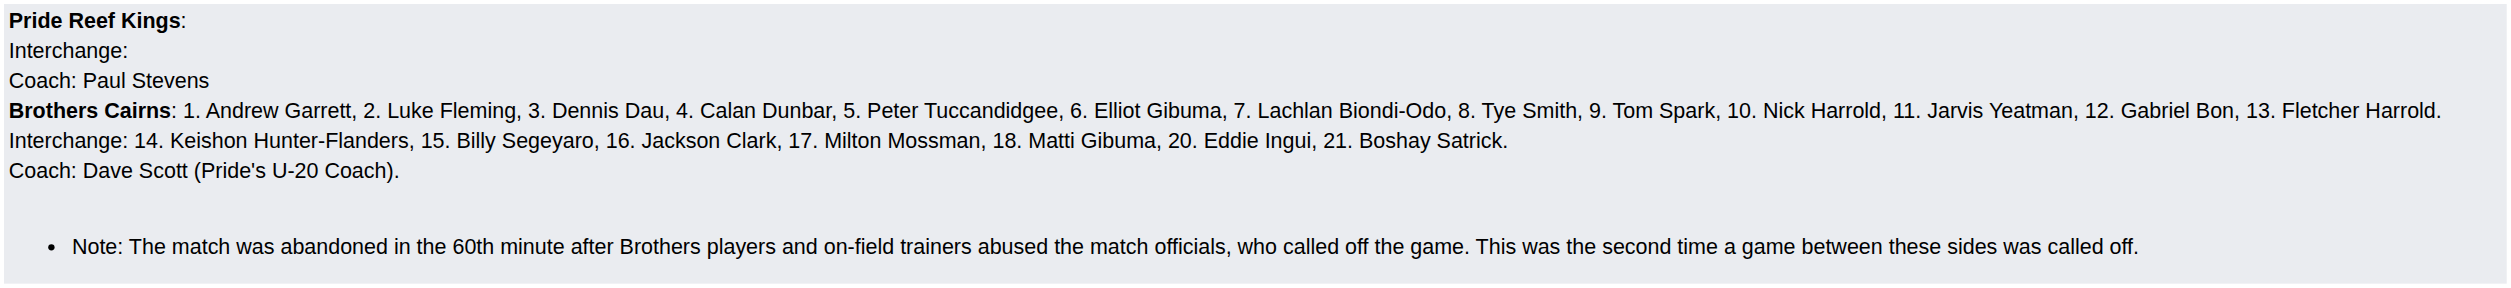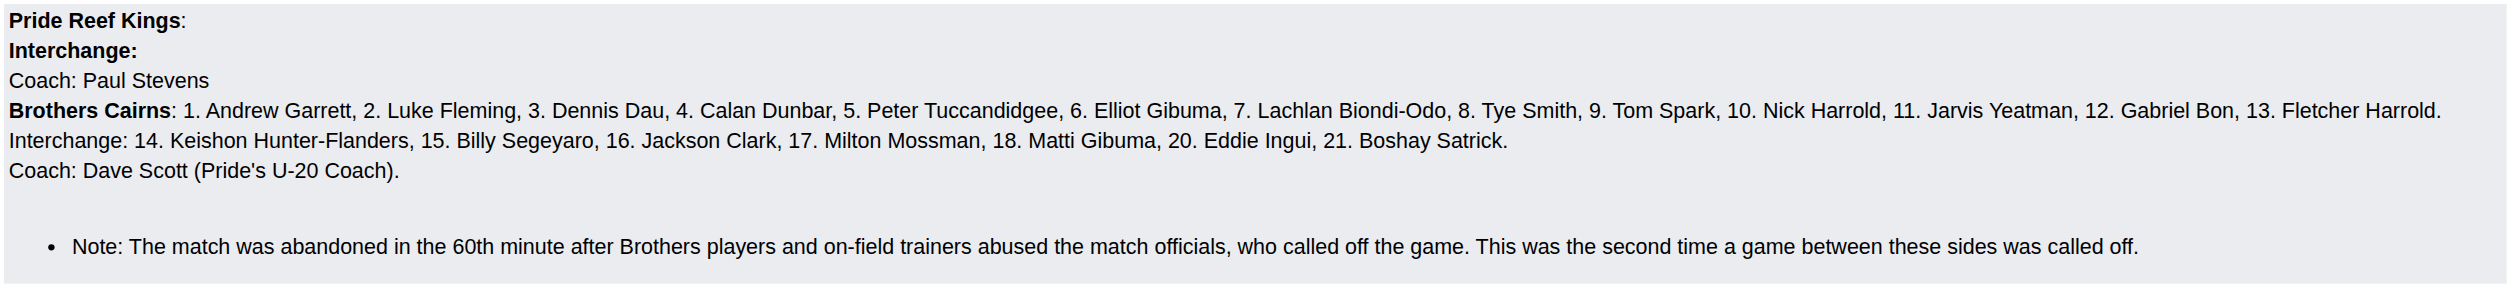(68, 51) normal -> (73, 51) bold
